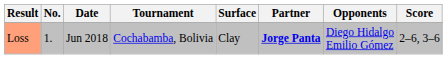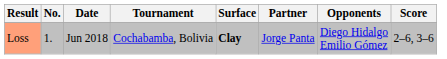(229, 38) normal -> (230, 38) bold
(291, 38) bold -> (288, 38) normal
